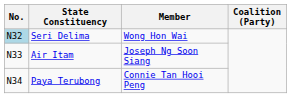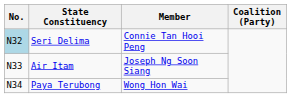(156, 36) Wong Hon Wai -> (164, 41) Connie Tan Hooi Peng
(164, 80) Connie Tan Hooi Peng -> (156, 85) Wong Hon Wai
